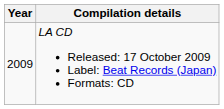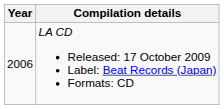(20, 63) 2009 -> (20, 63) 2006
